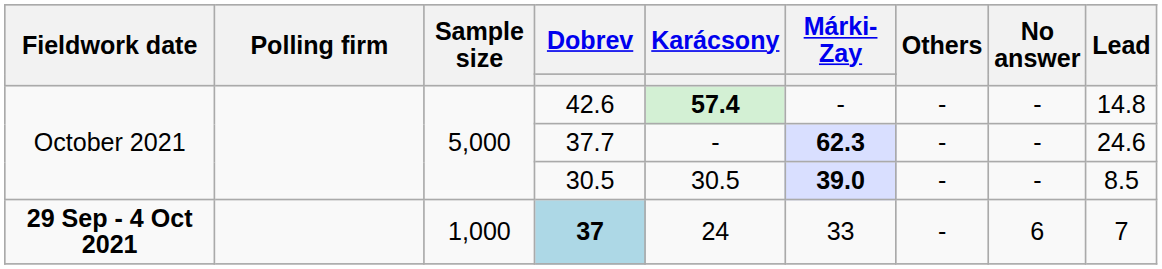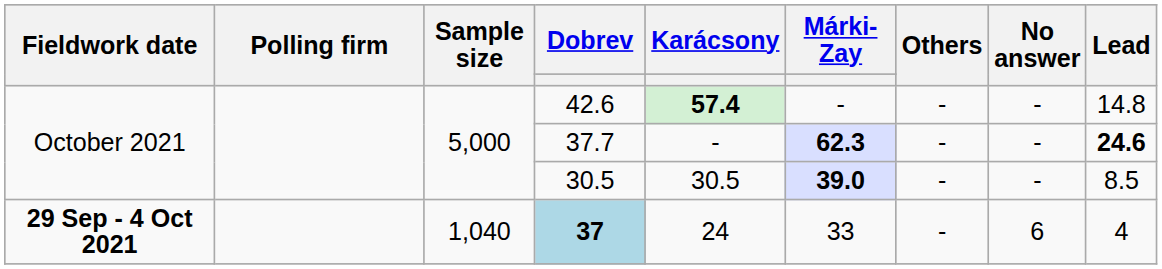(1121, 142) normal -> (1121, 142) bold
(479, 232) 1,000 -> (479, 232) 1,040
(1121, 232) 7 -> (1121, 232) 4
